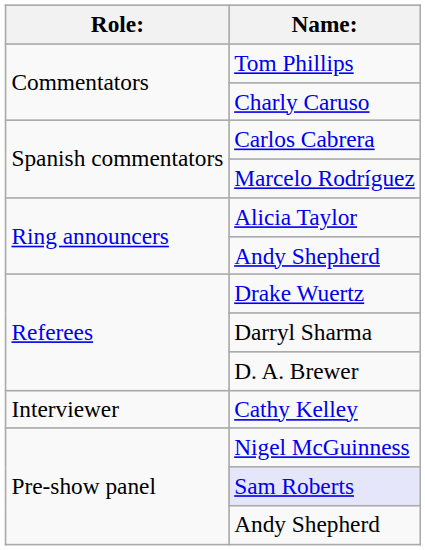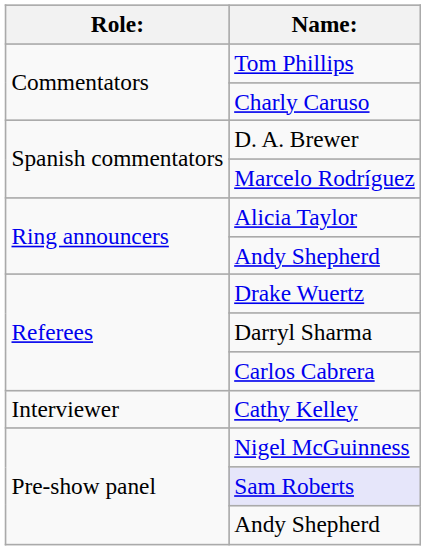(304, 139) Carlos Cabrera -> (296, 139) D. A. Brewer
(296, 370) D. A. Brewer -> (304, 370) Carlos Cabrera
